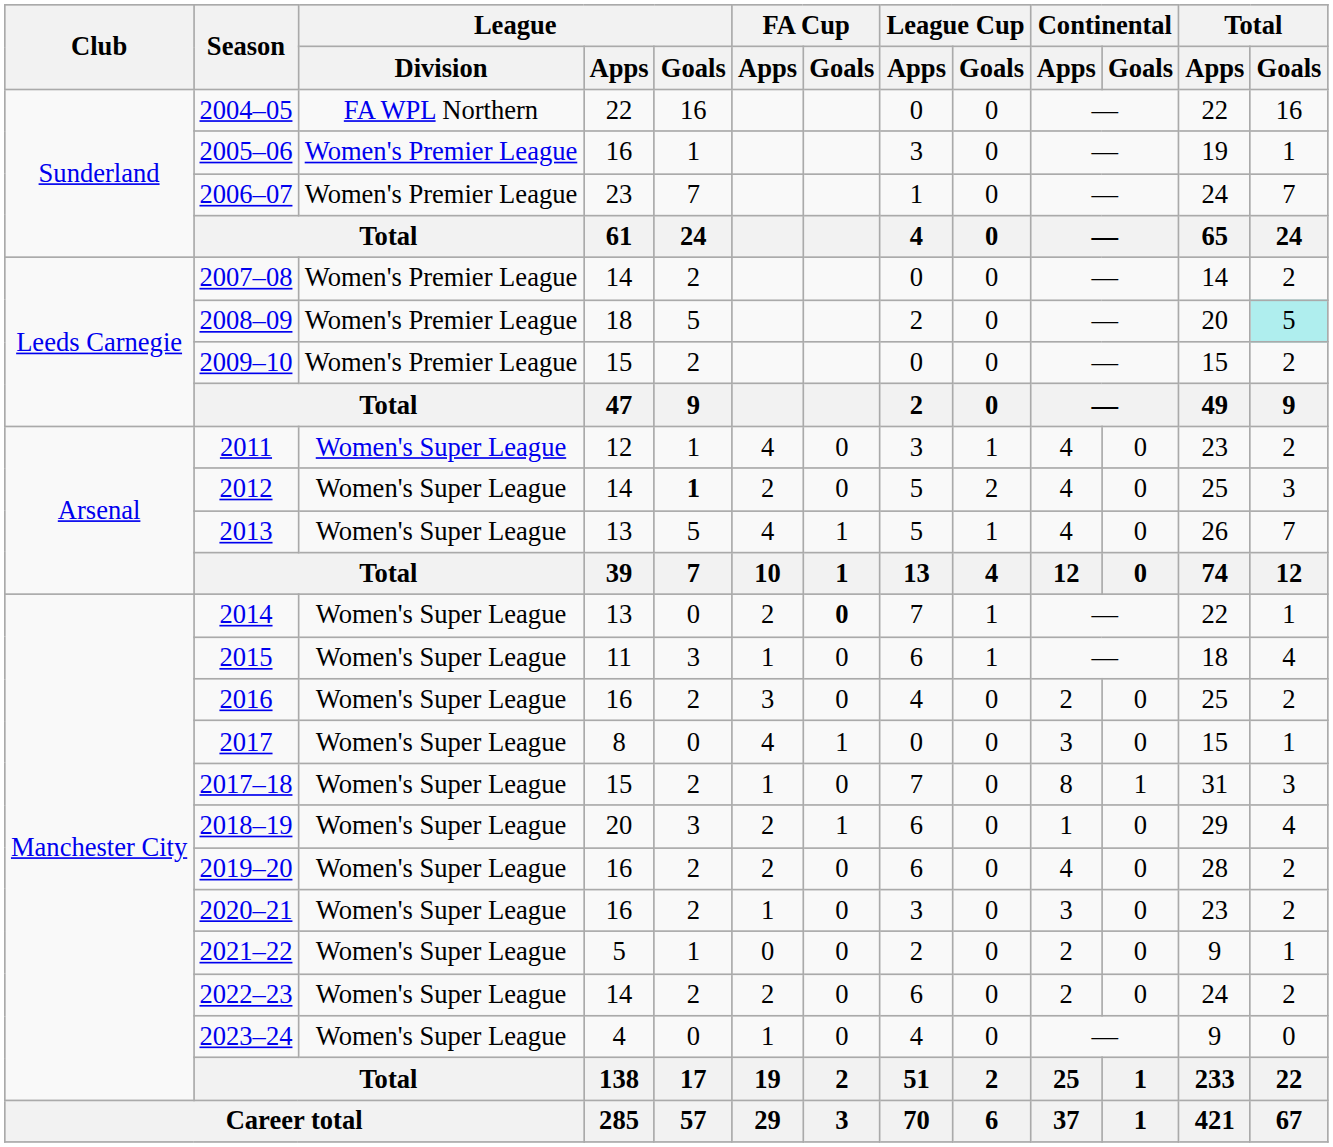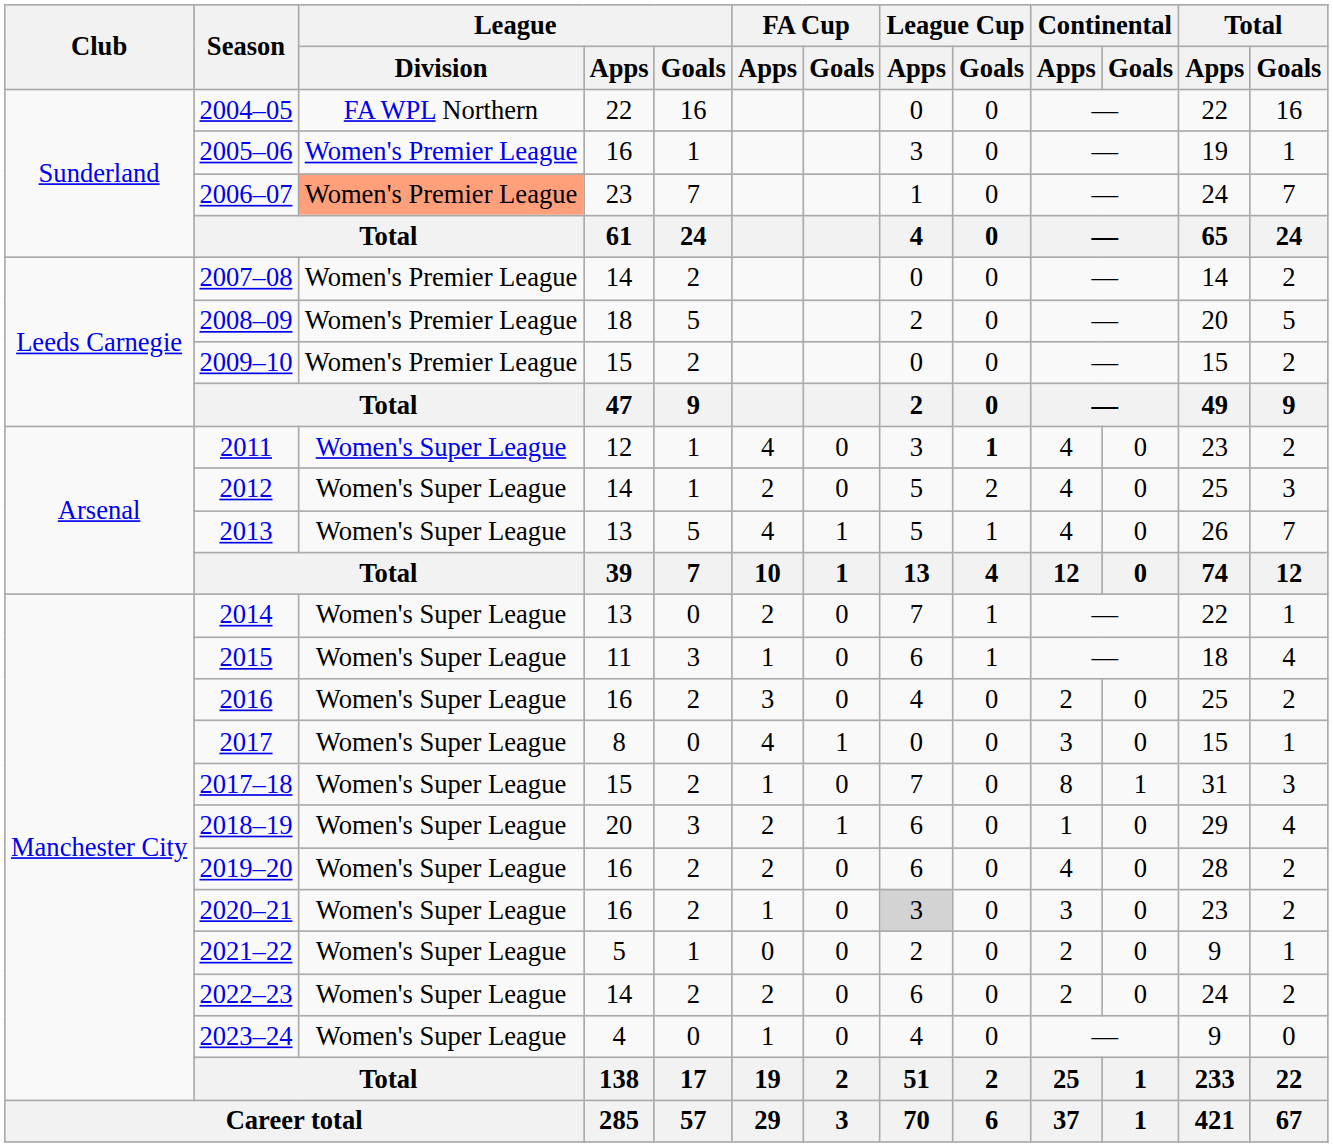(441, 194) no background -> (441, 194) lightsalmon background
(1289, 320) paleturquoise background -> (1289, 320) no background
(992, 446) normal -> (992, 446) bold
(693, 488) bold -> (693, 488) normal
(842, 615) bold -> (842, 615) normal
(916, 910) no background -> (916, 910) lightgrey background
